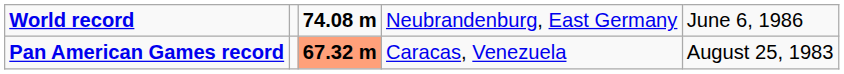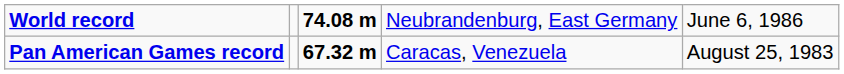(340, 52) lightsalmon background -> (340, 52) no background
